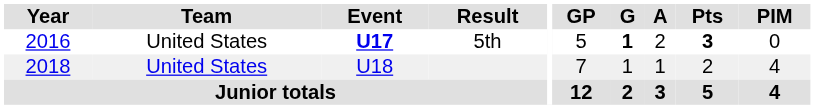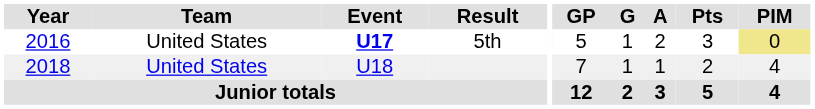(627, 41) bold -> (627, 41) normal
(708, 41) bold -> (708, 41) normal
(775, 41) no background -> (775, 41) khaki background
